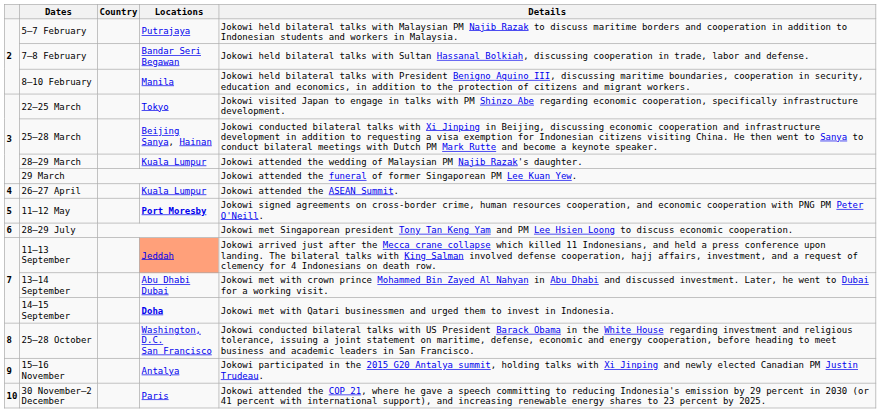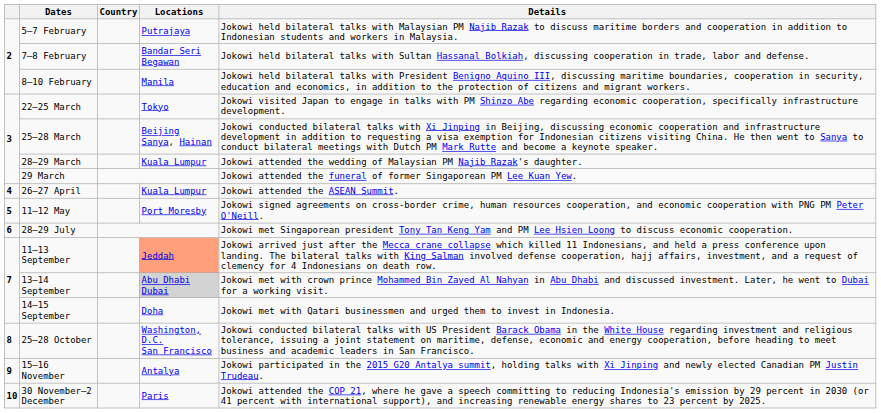(174, 211) bold -> (174, 211) normal
(166, 285) no background -> (166, 285) lightgrey background
(152, 310) bold -> (152, 310) normal
